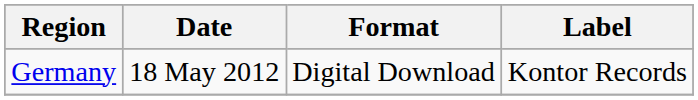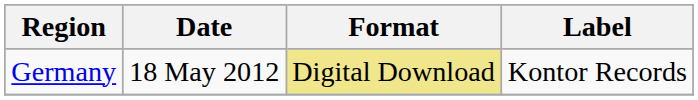(394, 71) no background -> (394, 71) khaki background
